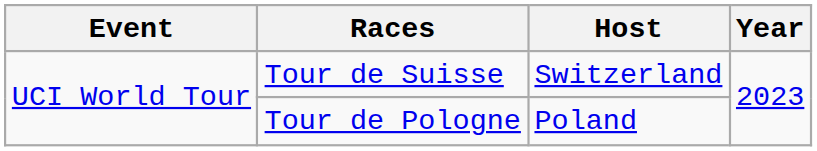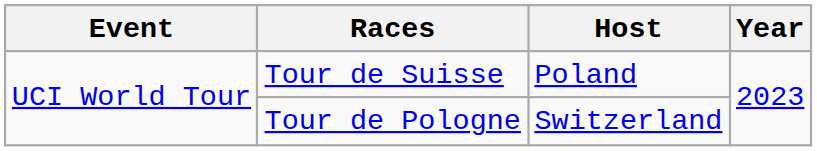(628, 75) Switzerland -> (586, 75) Poland
(586, 121) Poland -> (628, 121) Switzerland
